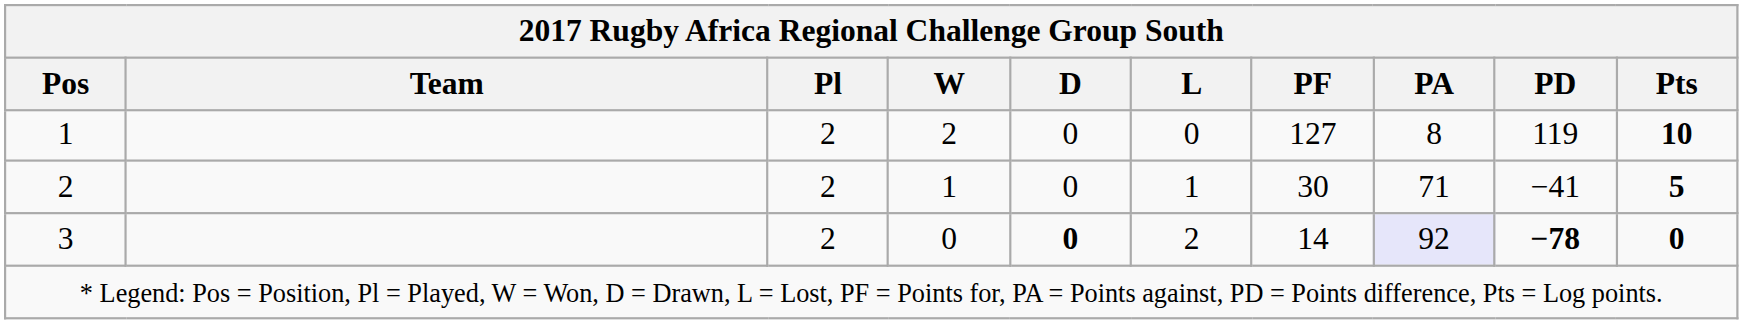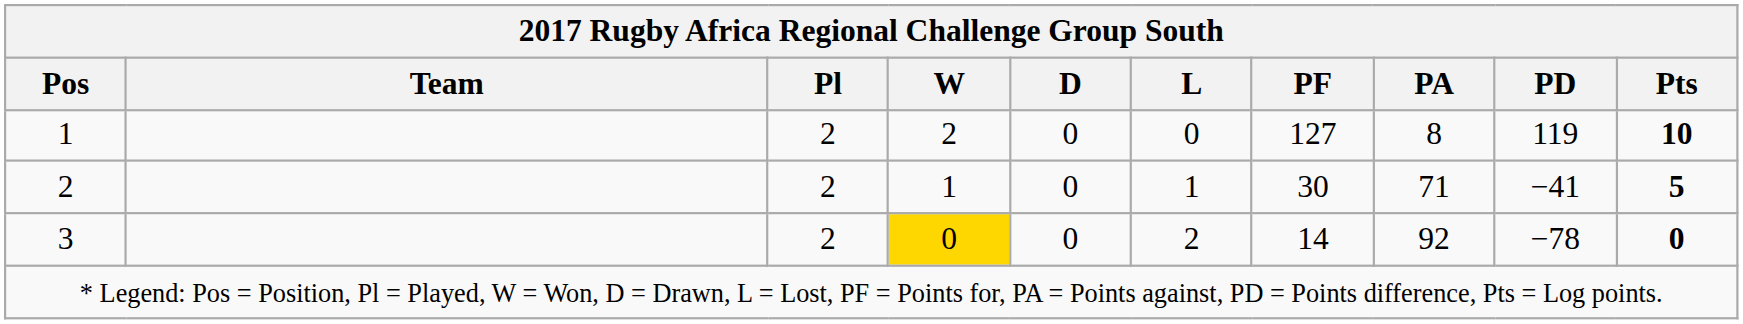(949, 238) no background -> (949, 238) gold background
(1070, 238) bold -> (1070, 238) normal
(1434, 238) lavender background -> (1434, 238) no background
(1555, 238) bold -> (1555, 238) normal
